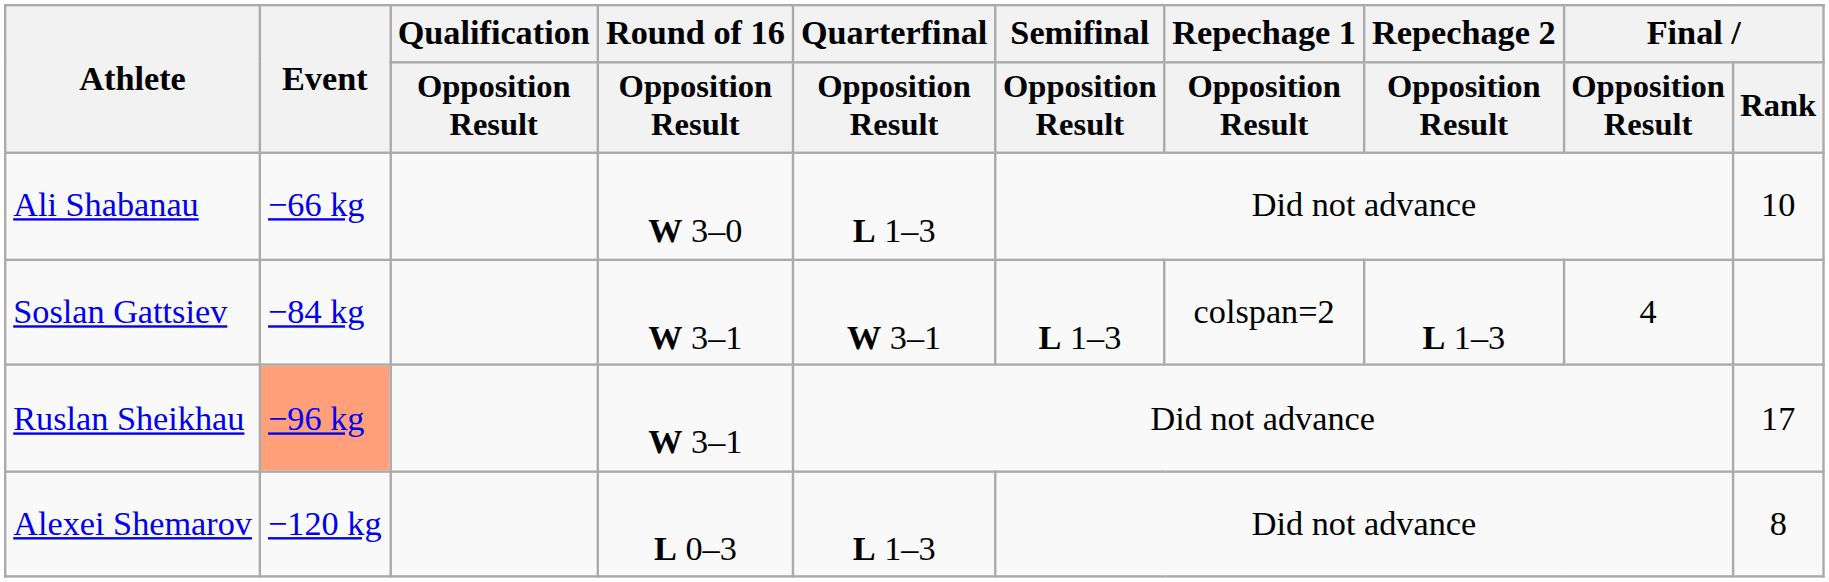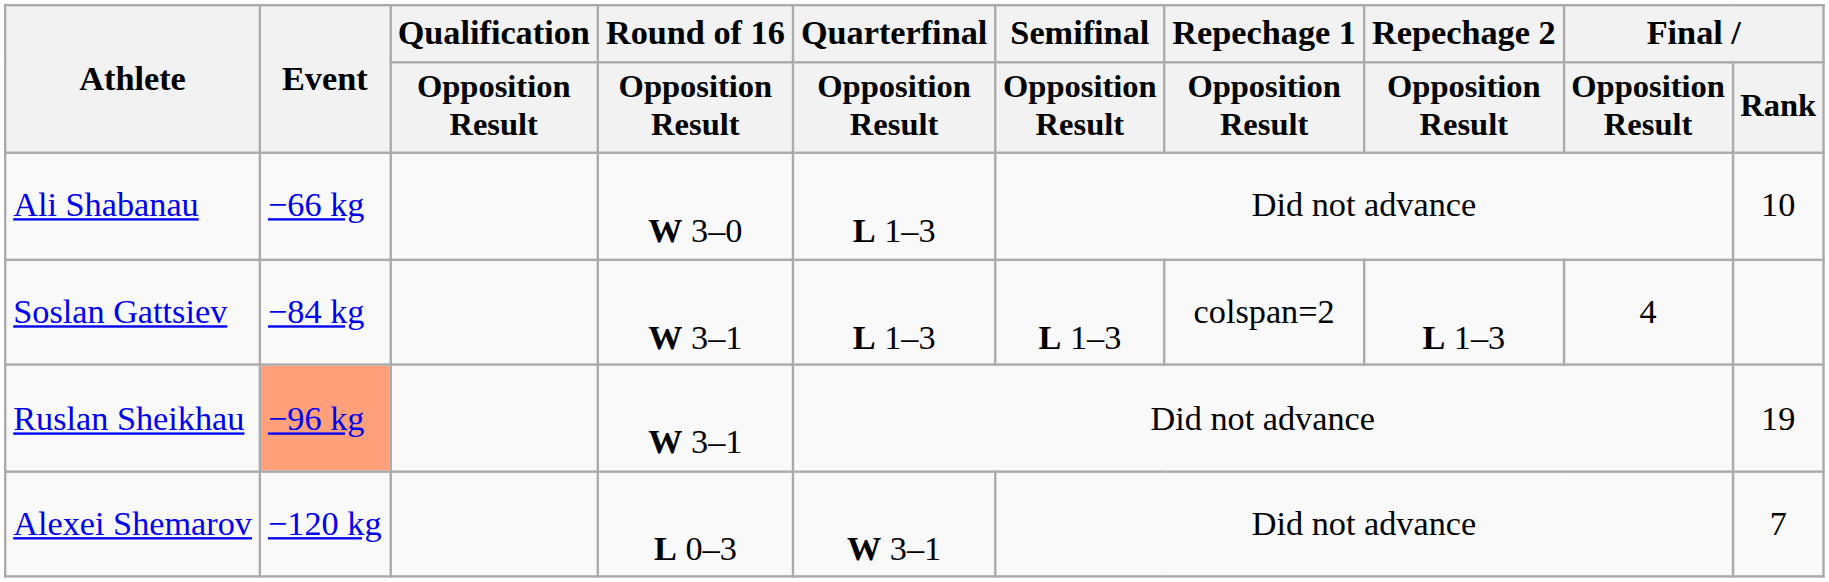(894, 336) W 3–1 -> (894, 336) L 1–3
(1778, 418) 17 -> (1778, 418) 19
(894, 548) L 1–3 -> (894, 548) W 3–1
(1778, 524) 8 -> (1778, 524) 7
